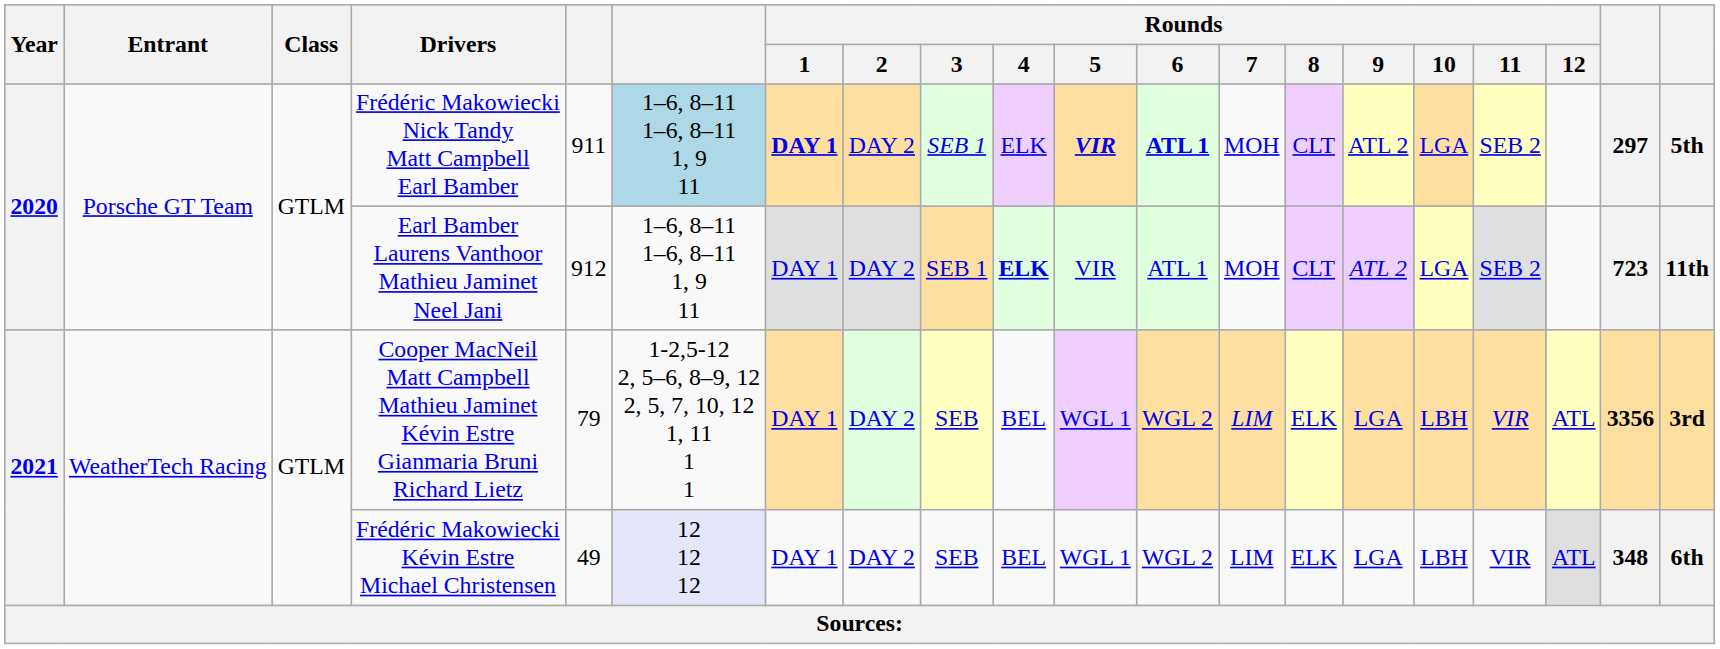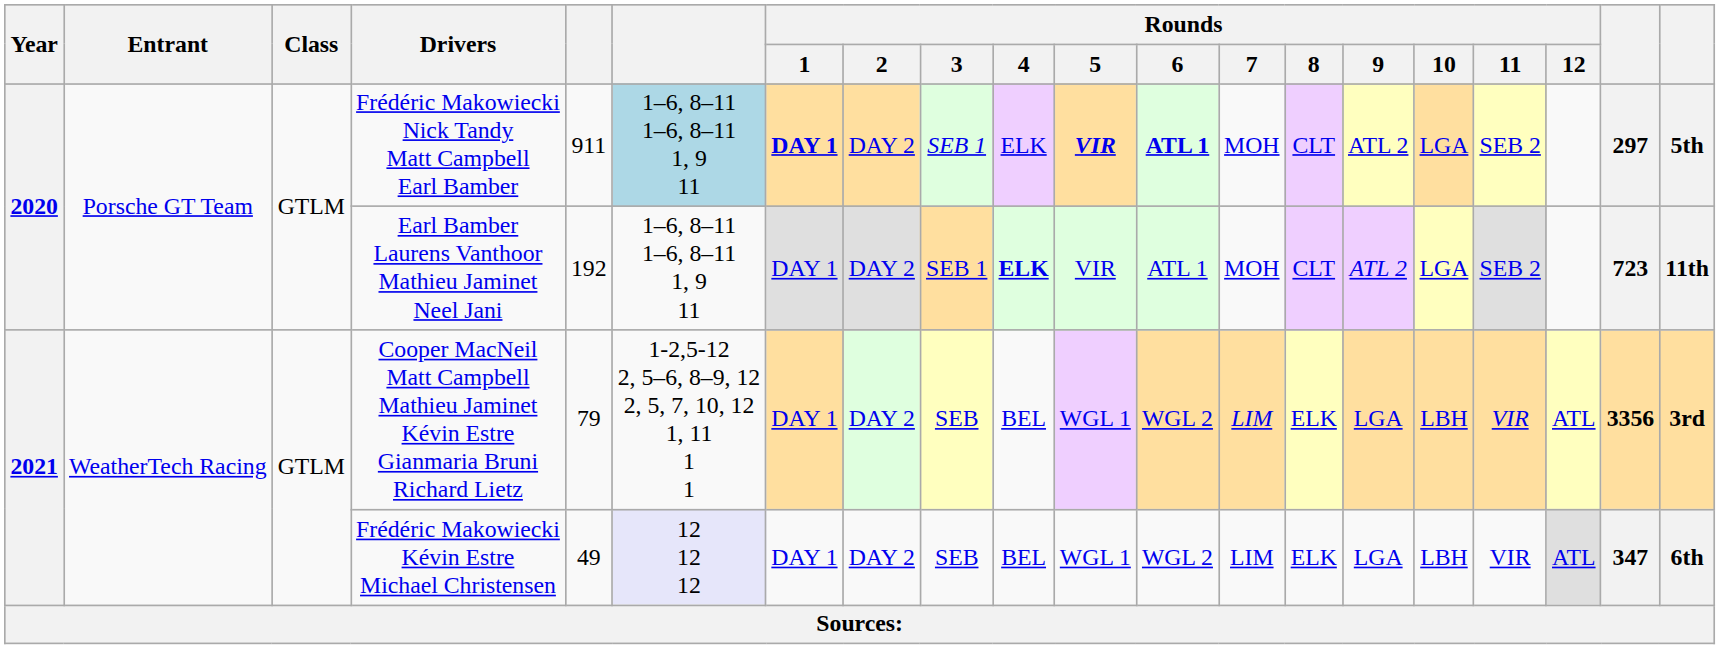(589, 268) 912 -> (589, 268) 192
(1630, 557) 348 -> (1630, 557) 347
